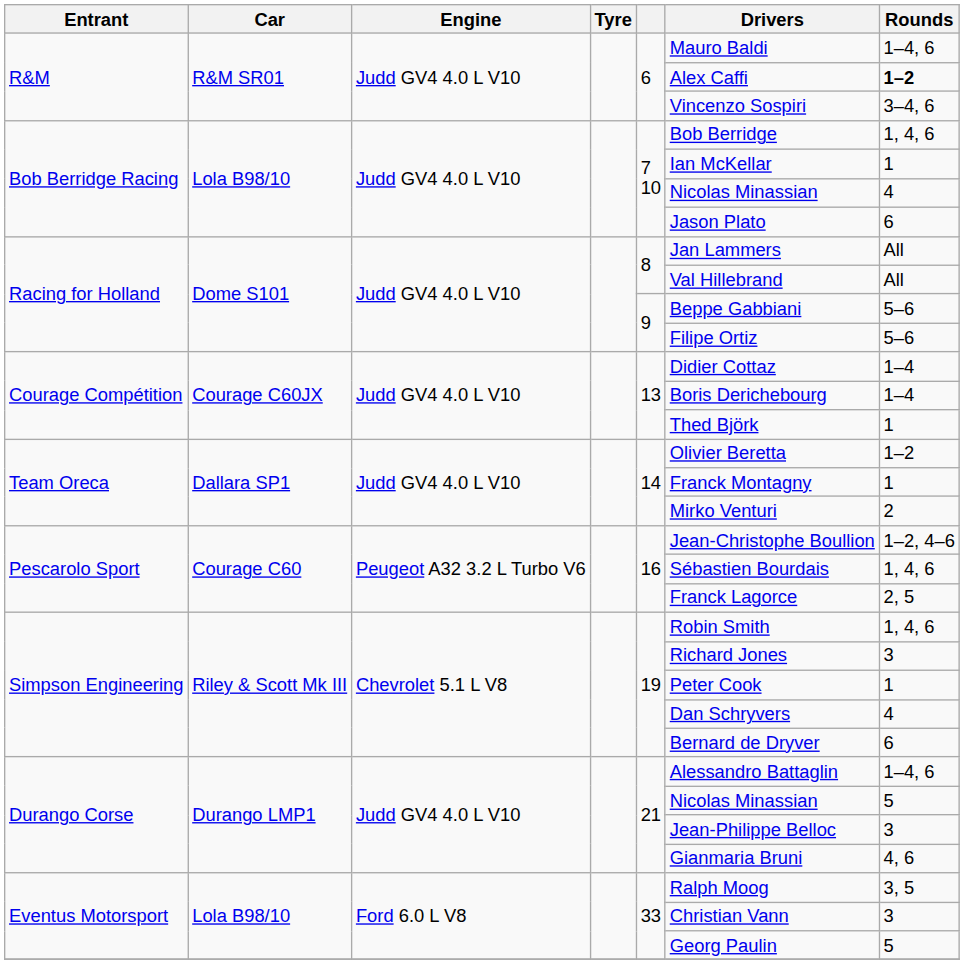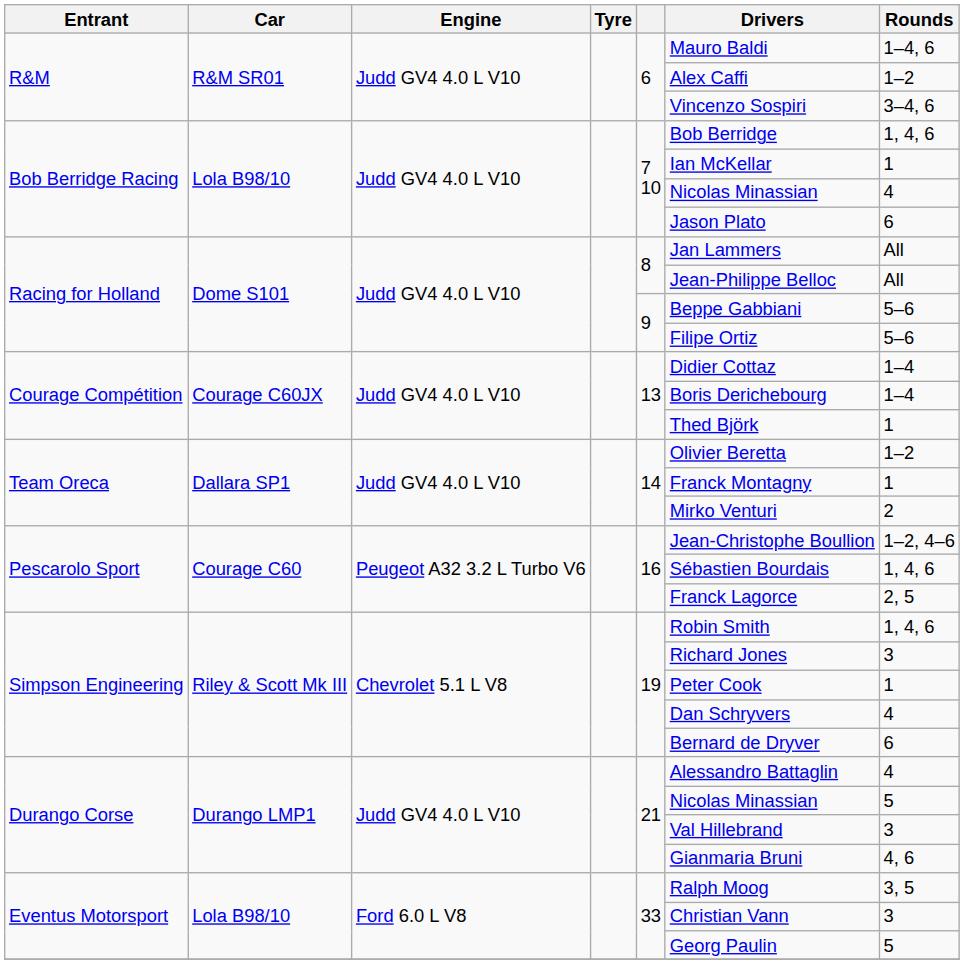(899, 77) bold -> (899, 77) normal
(726, 279) Val Hillebrand -> (753, 279) Jean-Philippe Belloc
(909, 771) 1–4, 6 -> (889, 771) 4
(753, 829) Jean-Philippe Belloc -> (726, 829) Val Hillebrand
